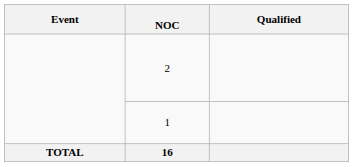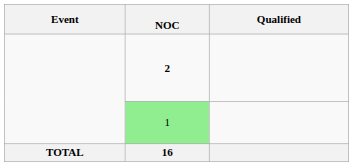(167, 68) normal -> (167, 68) bold
(167, 122) no background -> (167, 122) lightgreen background
